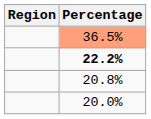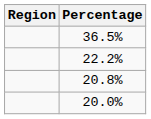(102, 37) lightsalmon background -> (102, 37) no background
(102, 59) bold -> (102, 59) normal
